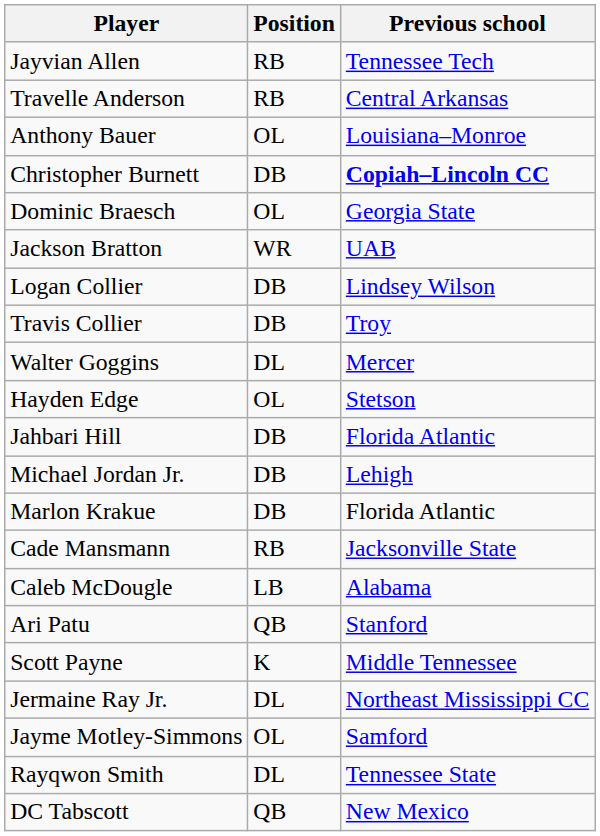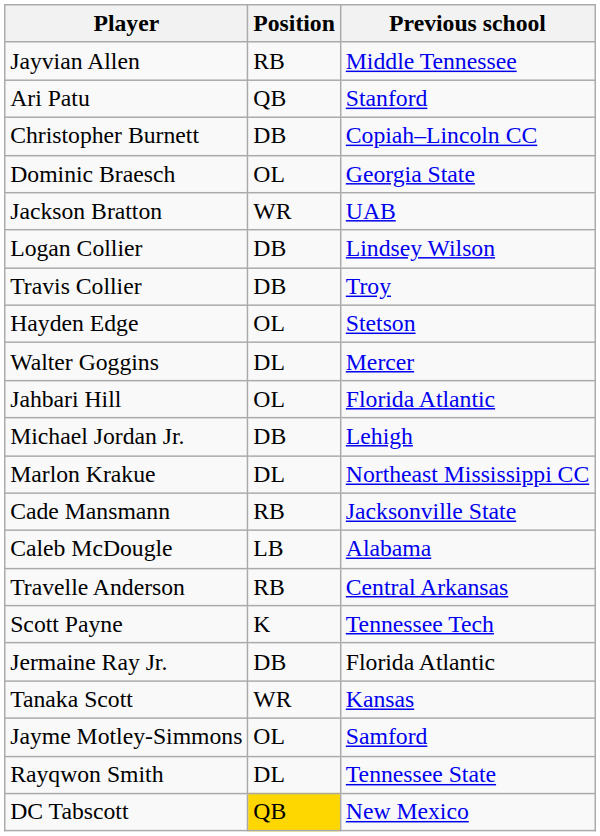(420, 60) Tennessee Tech -> (431, 60) Middle Tennessee
rows swapped: (98, 98) <-> (50, 624)
- row: (83, 135)
(447, 173) bold -> (442, 135) normal
rows swapped: (74, 398) <-> (85, 361)
(270, 436) DB -> (269, 398) OL
(270, 511) DB -> (269, 473) DL
(420, 511) Florida Atlantic -> (468, 473) Northeast Mississippi CC
(431, 661) Middle Tennessee -> (420, 624) Tennessee Tech
(269, 699) DL -> (270, 661) DB
(468, 699) Northeast Mississippi CC -> (420, 661) Florida Atlantic
+ row: (72, 699)
(270, 811) no background -> (270, 811) gold background
